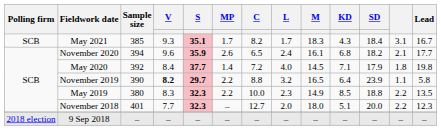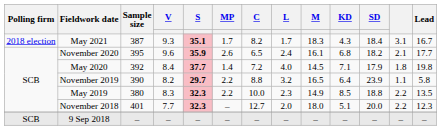(31, 41) SCB -> (31, 41) 2018 election
(137, 41) 385 -> (137, 41) 387
(137, 54) 394 -> (137, 54) 395
(168, 80) bold -> (168, 80) normal
(31, 119) 2018 election -> (31, 119) SCB
